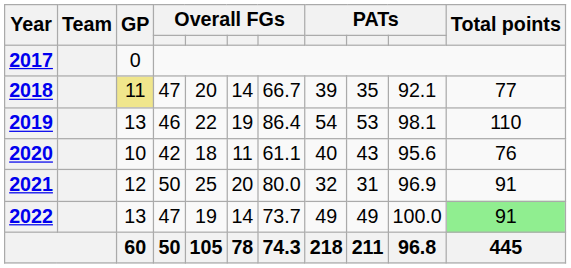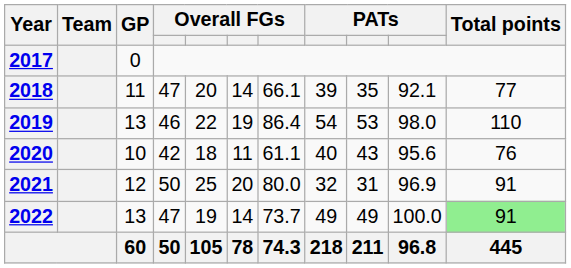(135, 91) khaki background -> (135, 91) no background
(282, 91) 66.7 -> (282, 91) 66.1
(417, 122) 98.1 -> (417, 122) 98.0
